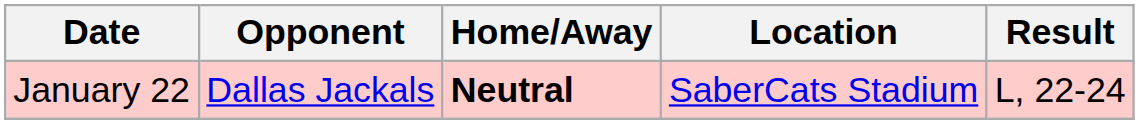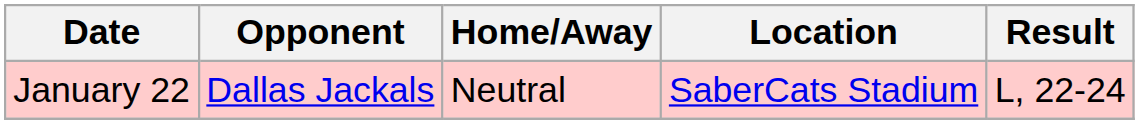(512, 89) bold -> (508, 89) normal
